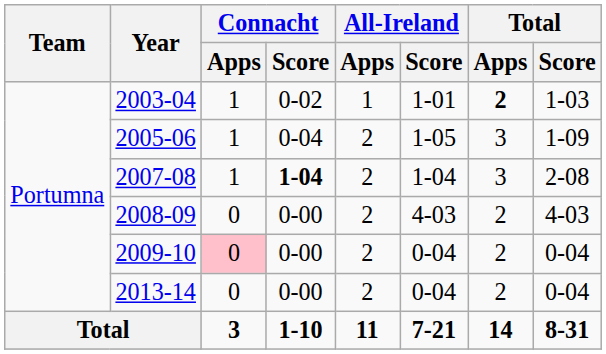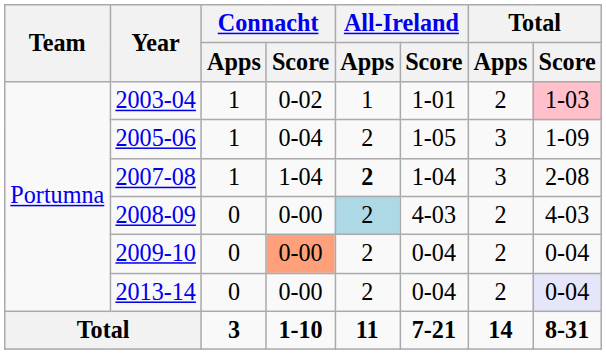(500, 100) bold -> (500, 100) normal
(567, 100) no background -> (567, 100) pink background
(301, 176) bold -> (301, 176) normal
(367, 176) normal -> (367, 176) bold
(367, 215) no background -> (367, 215) lightblue background
(234, 253) pink background -> (234, 253) no background
(301, 253) no background -> (301, 253) lightsalmon background
(567, 291) no background -> (567, 291) lavender background
